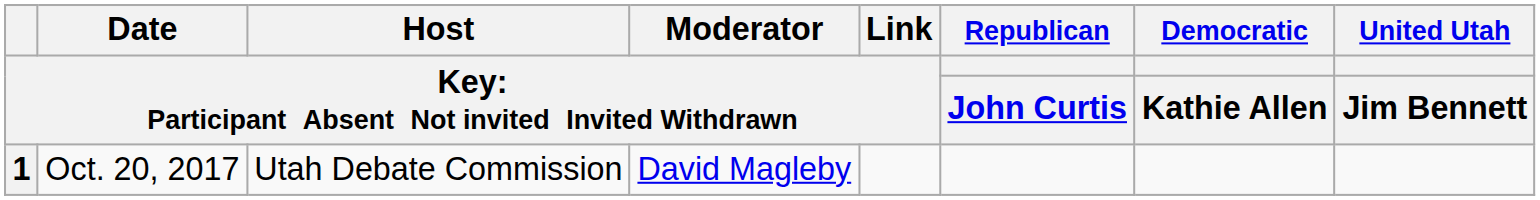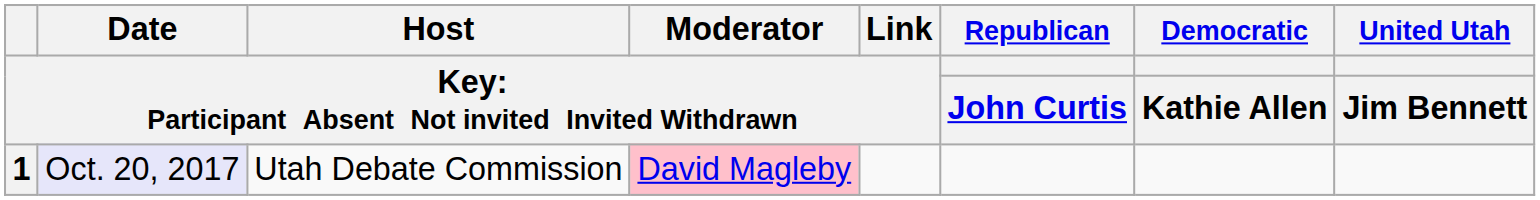(142, 169) no background -> (142, 169) lavender background
(744, 169) no background -> (744, 169) pink background
